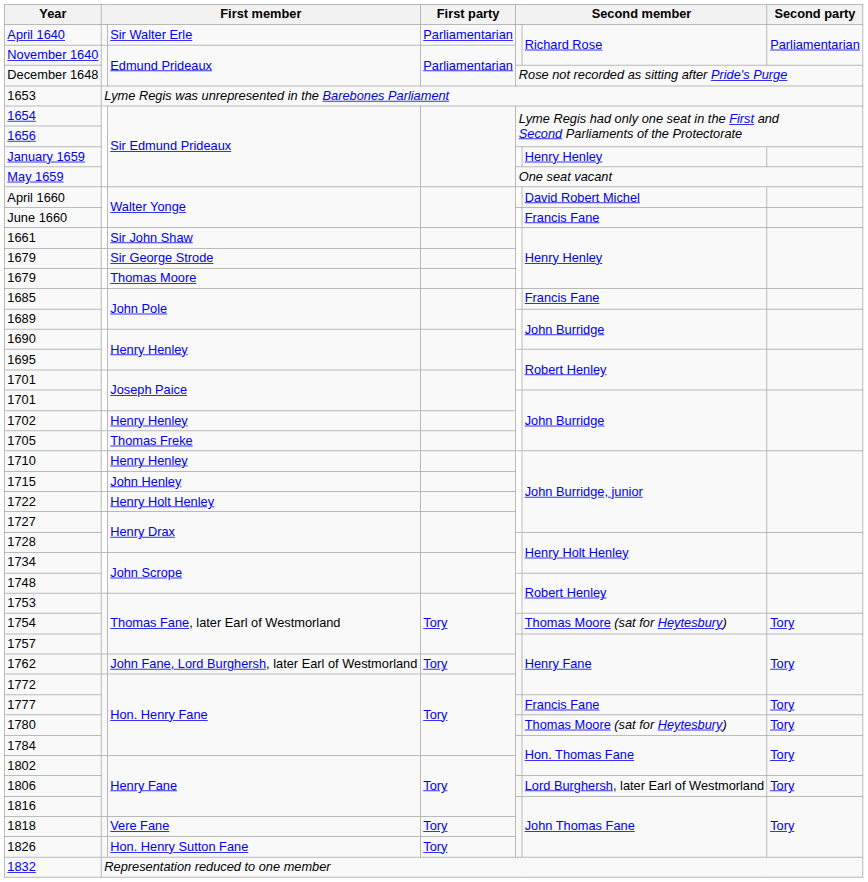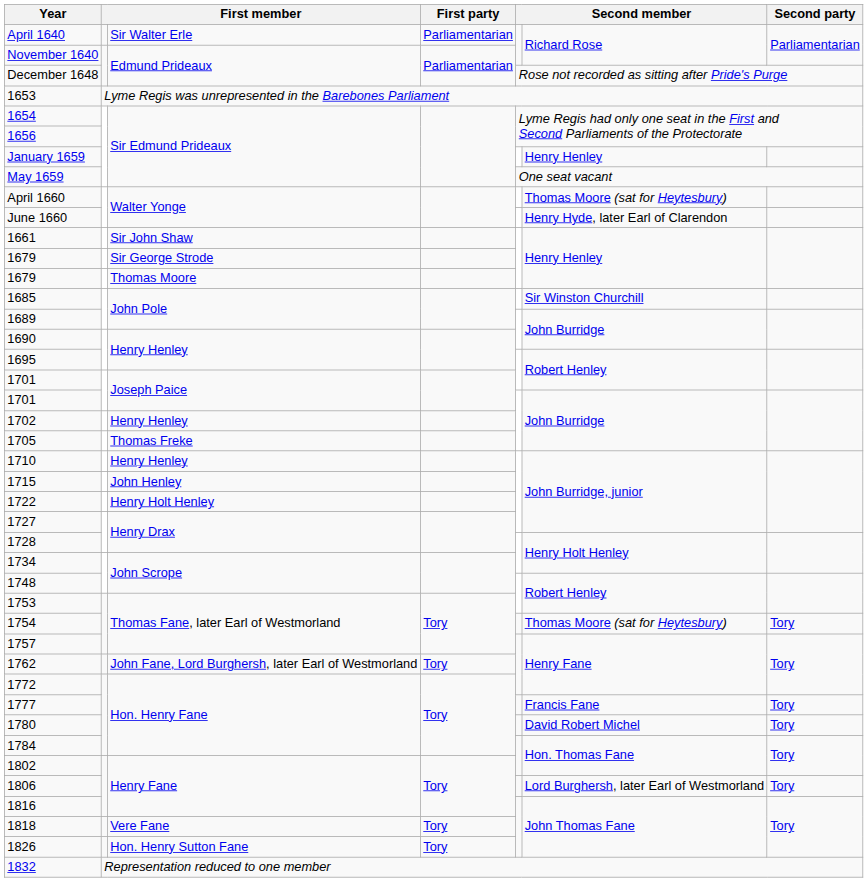(582, 197) David Robert Michel -> (626, 197) Thomas Moore (sat for Heytesbury)
(562, 217) Francis Fane -> (626, 217) Henry Hyde, later Earl of Clarendon
(562, 298) Francis Fane -> (584, 298) Sir Winston Churchill
(626, 725) Thomas Moore (sat for Heytesbury) -> (582, 725) David Robert Michel
